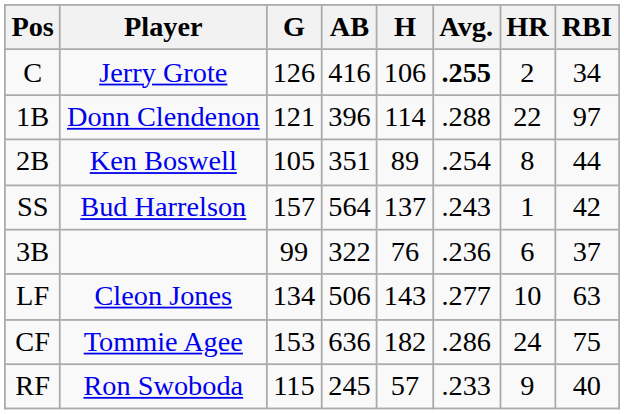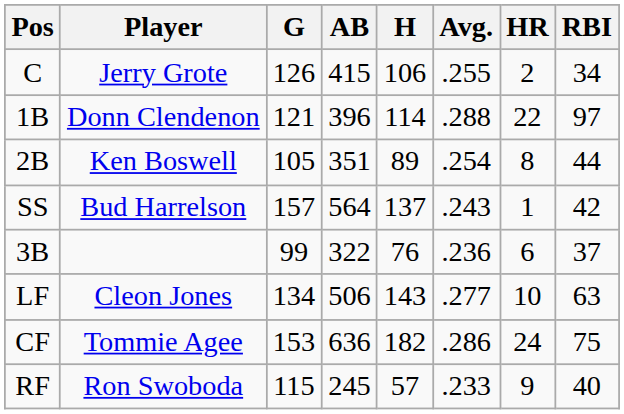(349, 71) 416 -> (349, 71) 415
(466, 71) bold -> (466, 71) normal
